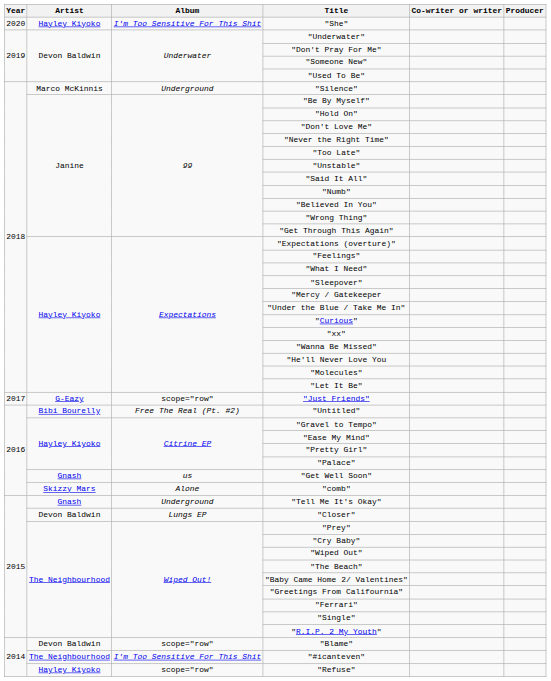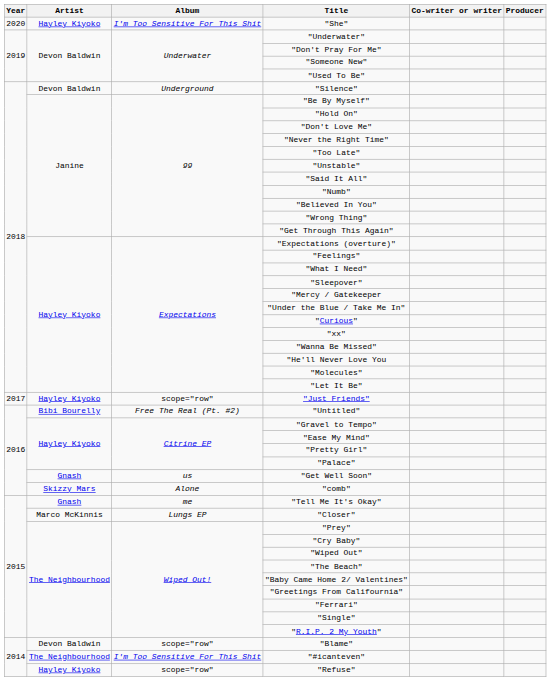(69, 88) Marco McKinnis -> (69, 88) Devon Baldwin
(69, 398) G-Eazy -> (69, 398) Hayley Kiyoko
(187, 502) Underground -> (187, 502) me
(69, 515) Devon Baldwin -> (69, 515) Marco McKinnis
